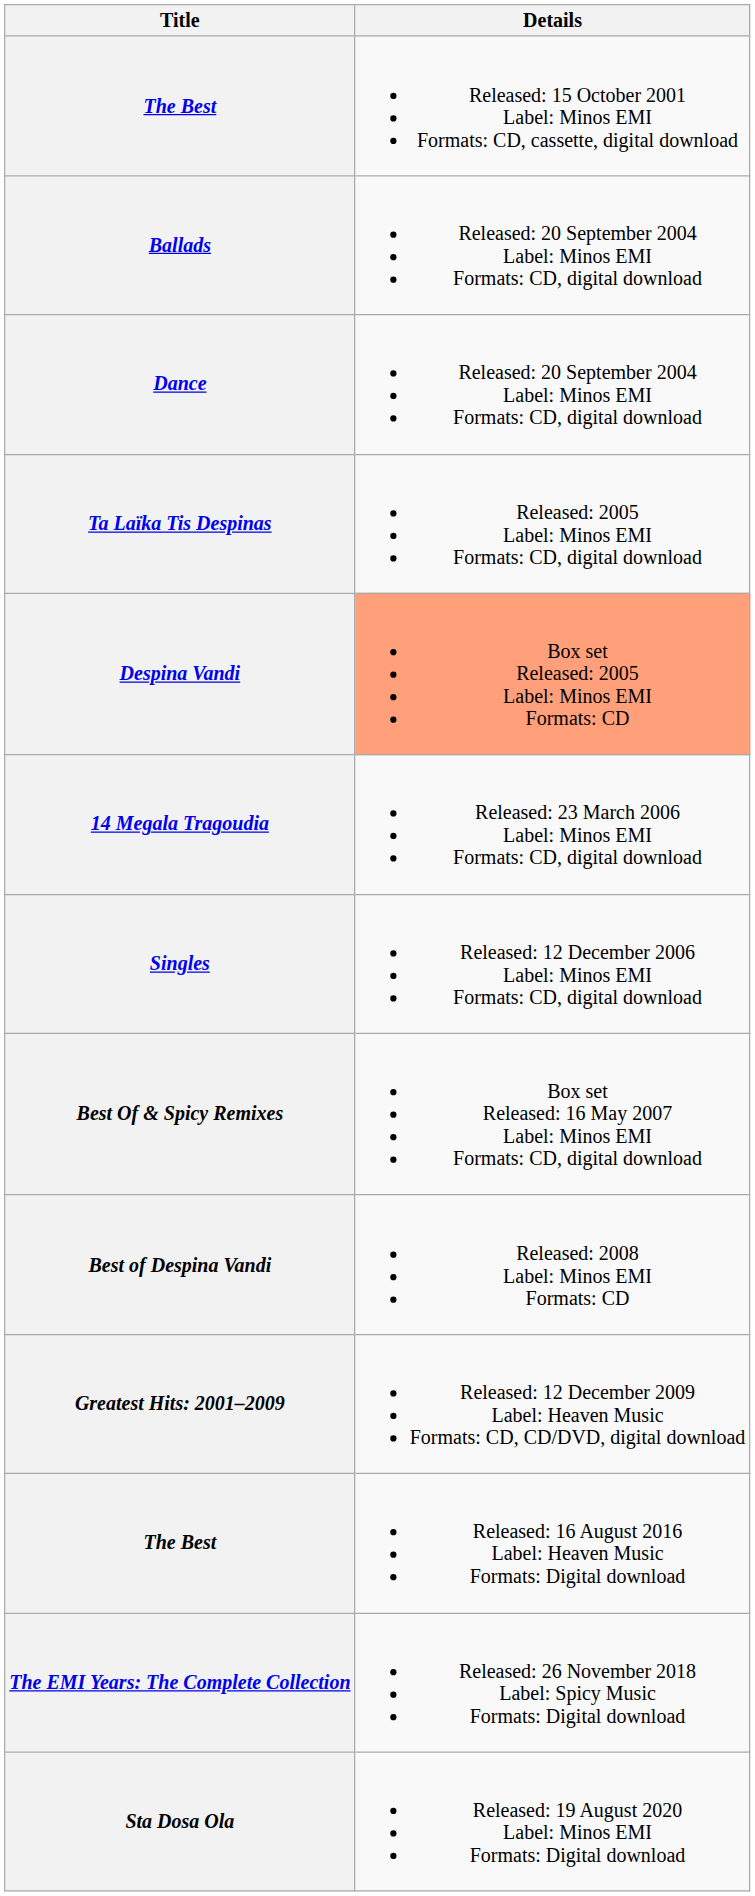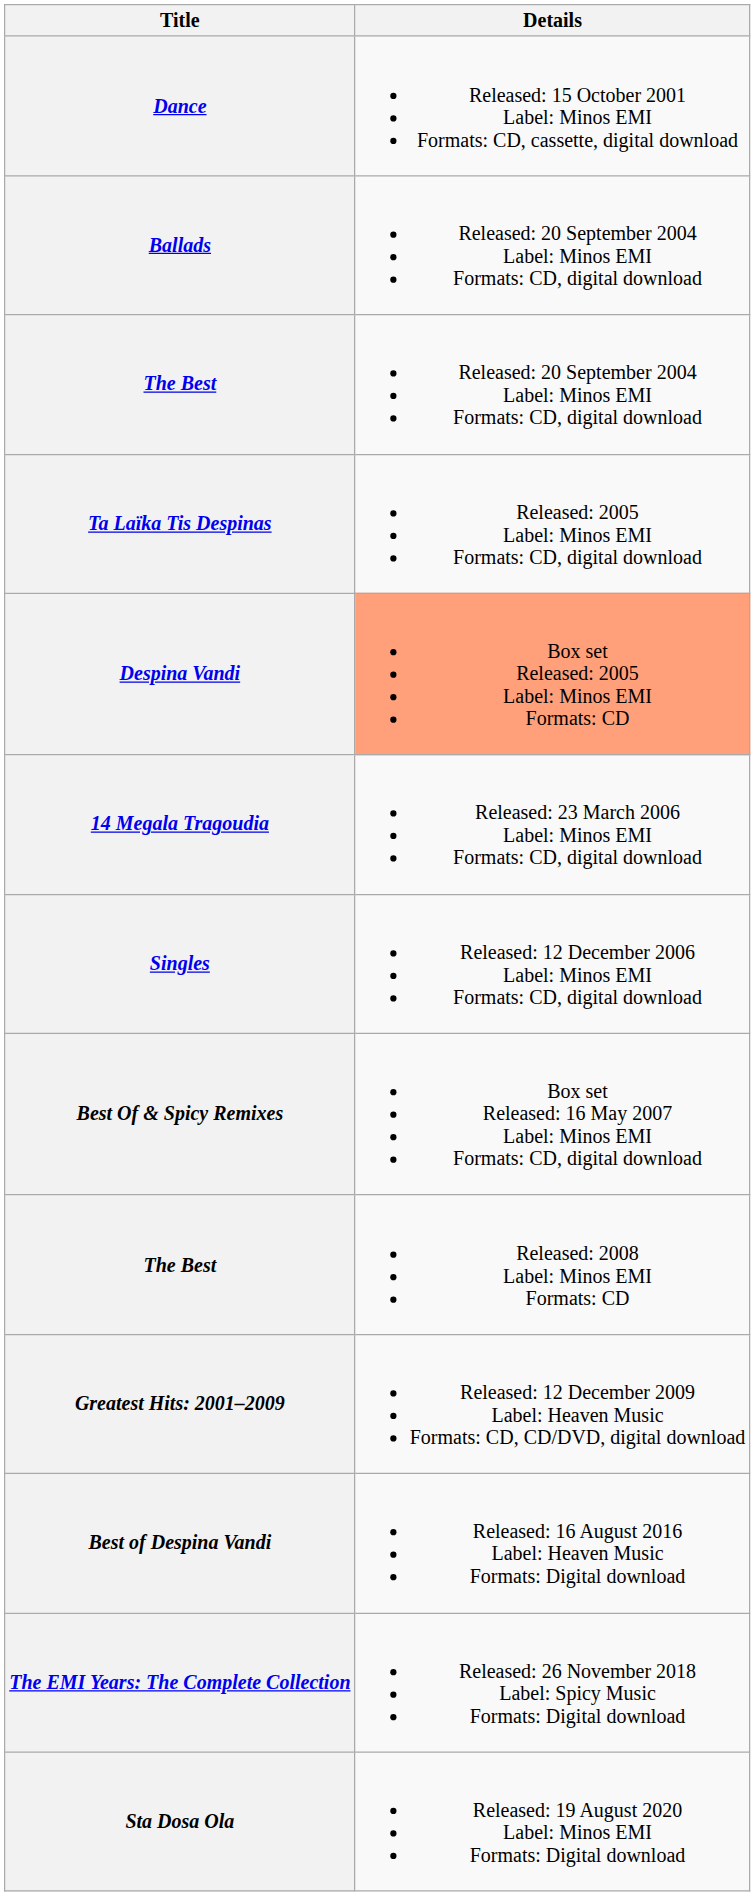(180, 105) The Best -> (180, 105) Dance
(180, 384) Dance -> (180, 384) The Best
(180, 1264) Best of Despina Vandi -> (180, 1264) The Best
(180, 1543) The Best -> (180, 1543) Best of Despina Vandi
